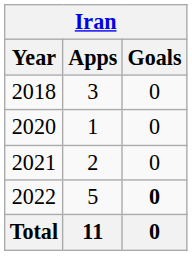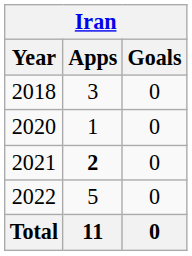(93, 162) normal -> (93, 162) bold
(155, 197) bold -> (155, 197) normal
